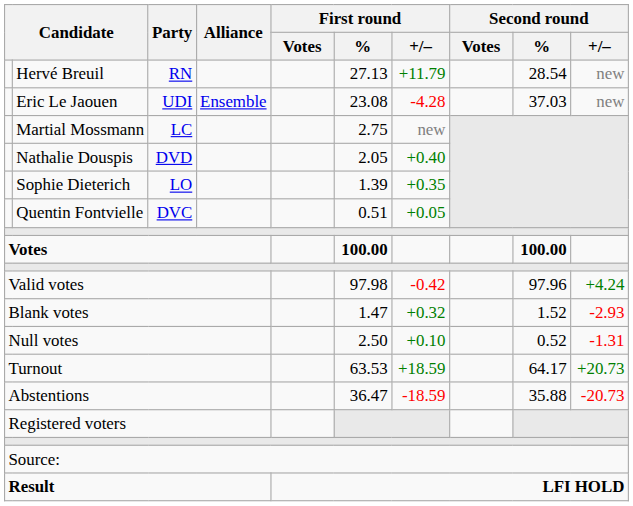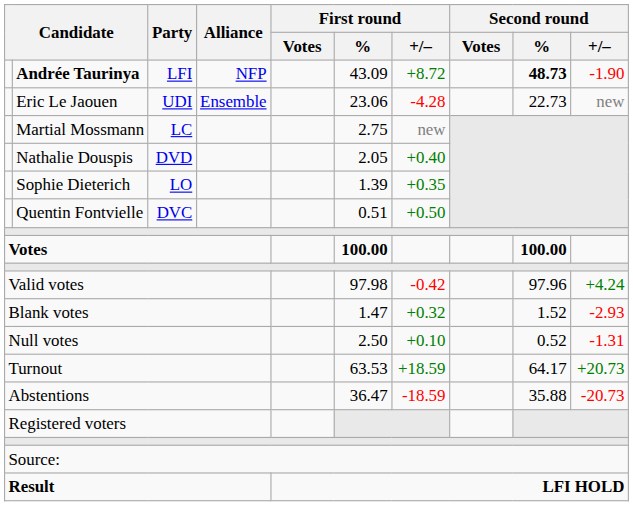+ row: (78, 74)
- row: (60, 74)
(369, 102) 23.08 -> (369, 102) 23.06
(548, 102) 37.03 -> (548, 102) 22.73
(426, 213) +0.05 -> (426, 213) +0.50
